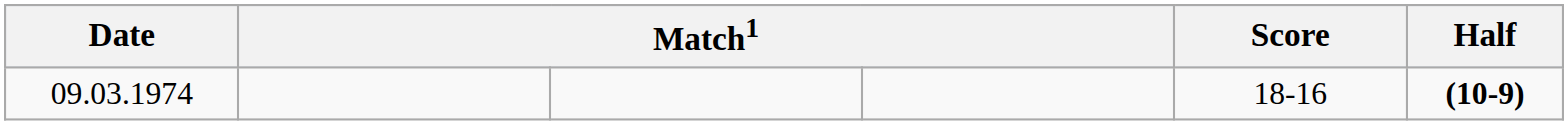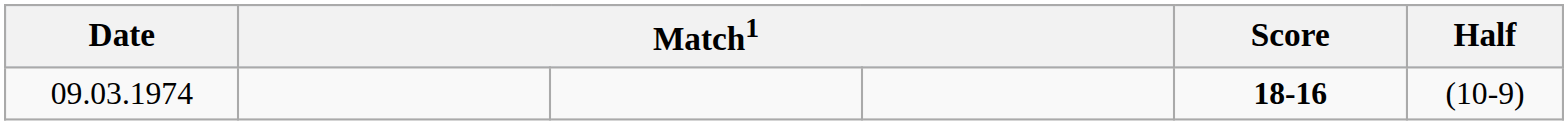(1290, 92) normal -> (1290, 92) bold
(1485, 92) bold -> (1485, 92) normal
